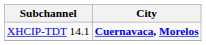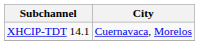(147, 31) bold -> (143, 31) normal
